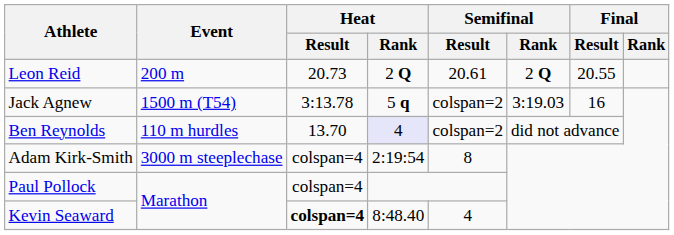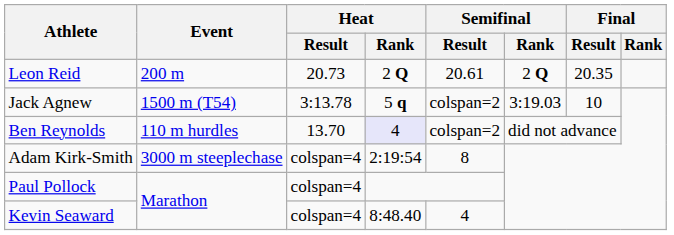(596, 74) 20.55 -> (593, 74) 20.35
(596, 102) 16 -> (593, 102) 10
(327, 215) bold -> (326, 215) normal
